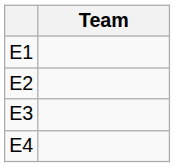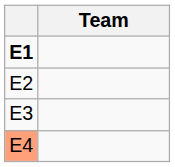(21, 51) normal -> (21, 51) bold
(21, 145) no background -> (21, 145) lightsalmon background
